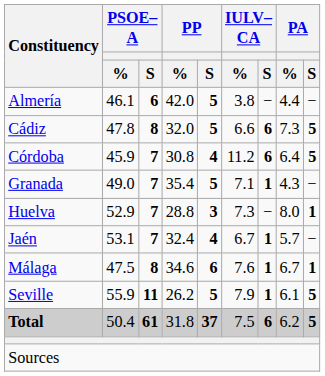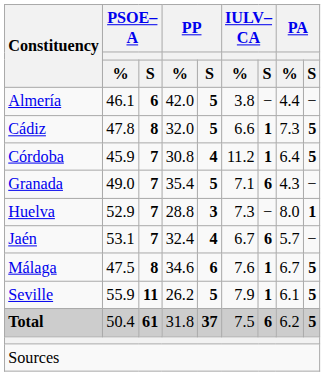(268, 128) 6 -> (268, 128) 1
(268, 156) 6 -> (268, 156) 1
(268, 184) 1 -> (268, 184) 6
(268, 239) 1 -> (268, 239) 6
(312, 267) 1 -> (312, 267) 5
